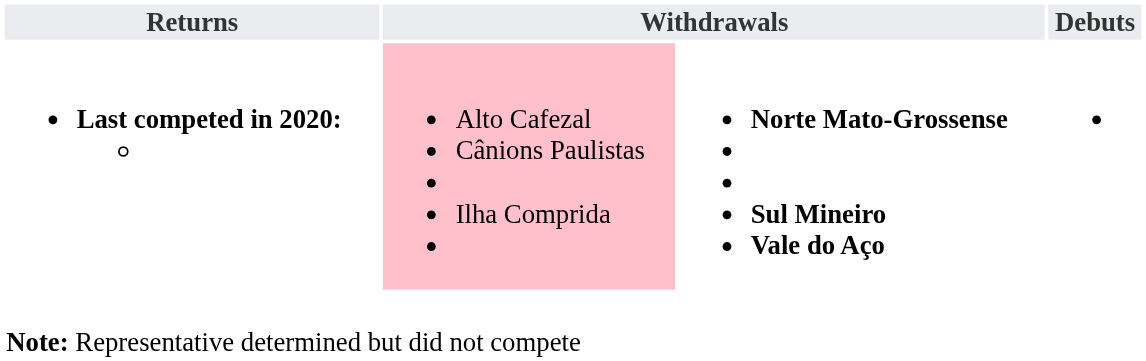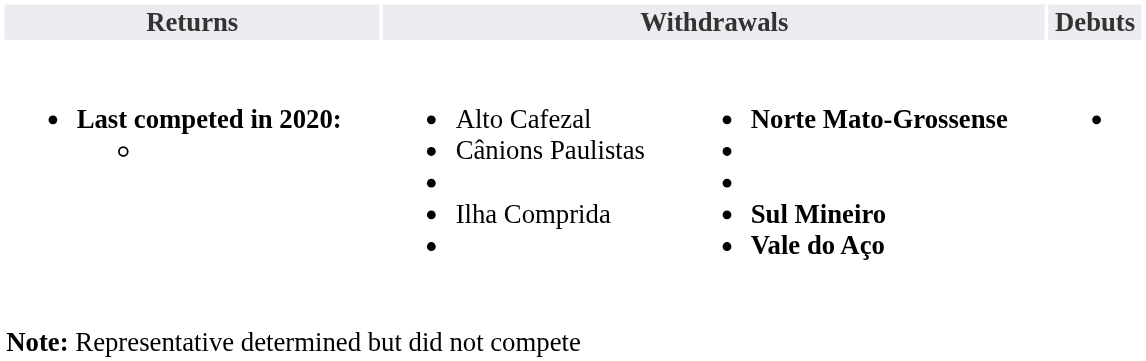(529, 183) pink background -> (529, 183) no background
